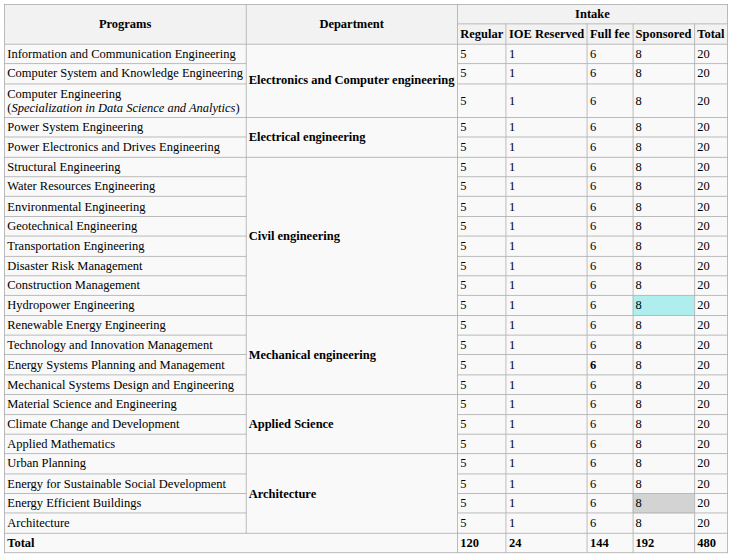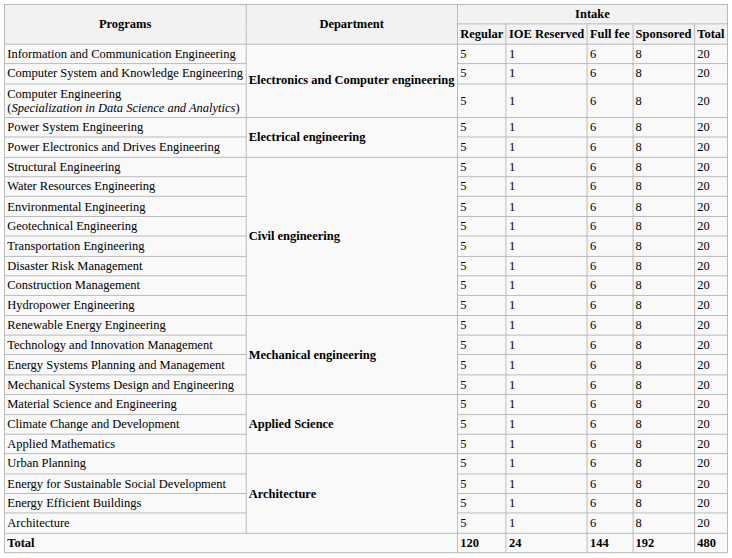(639, 305) paleturquoise background -> (639, 305) no background
(593, 364) bold -> (593, 364) normal
(639, 503) lightgrey background -> (639, 503) no background
